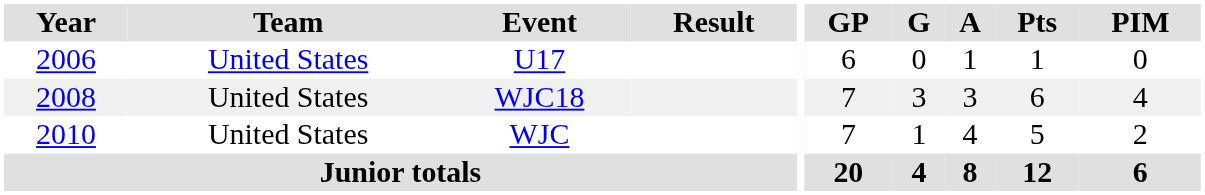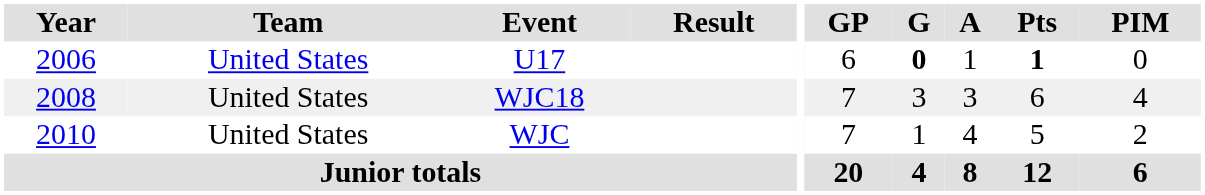(919, 59) normal -> (919, 59) bold
(1037, 59) normal -> (1037, 59) bold
